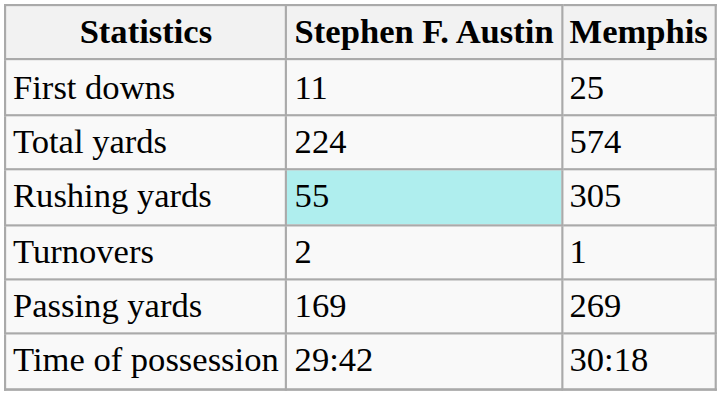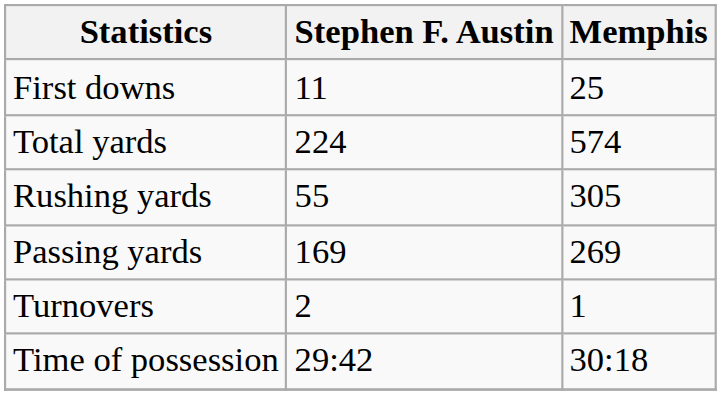(312, 196) paleturquoise background -> (312, 196) no background
rows swapped: (108, 305) <-> (83, 251)
